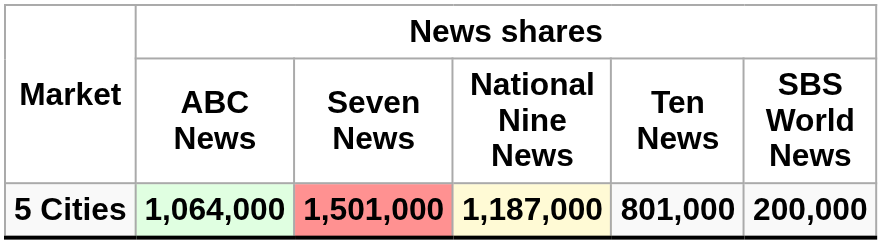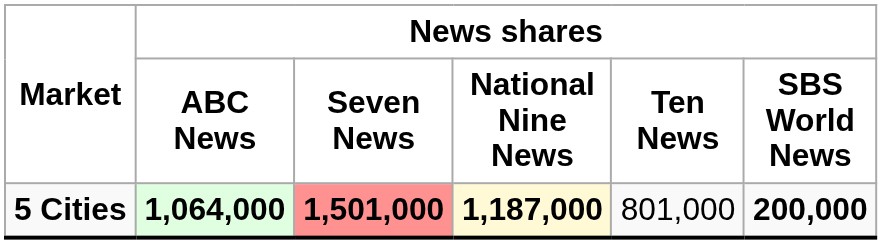(678, 209) bold -> (678, 209) normal
